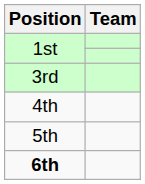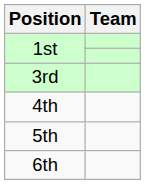(45, 164) bold -> (45, 164) normal
